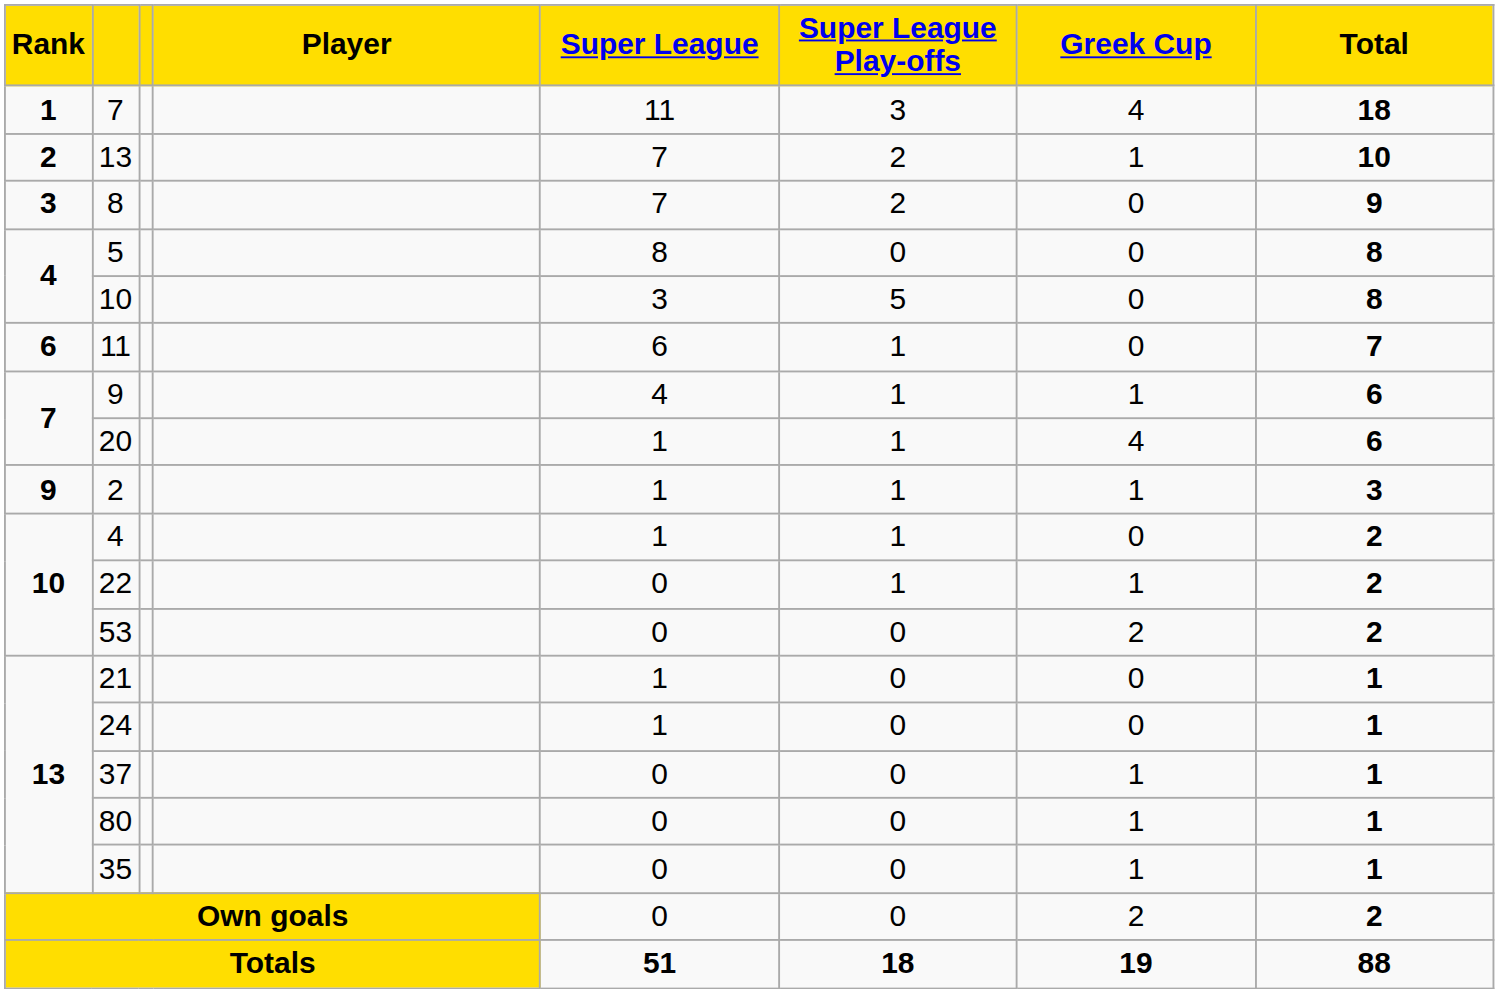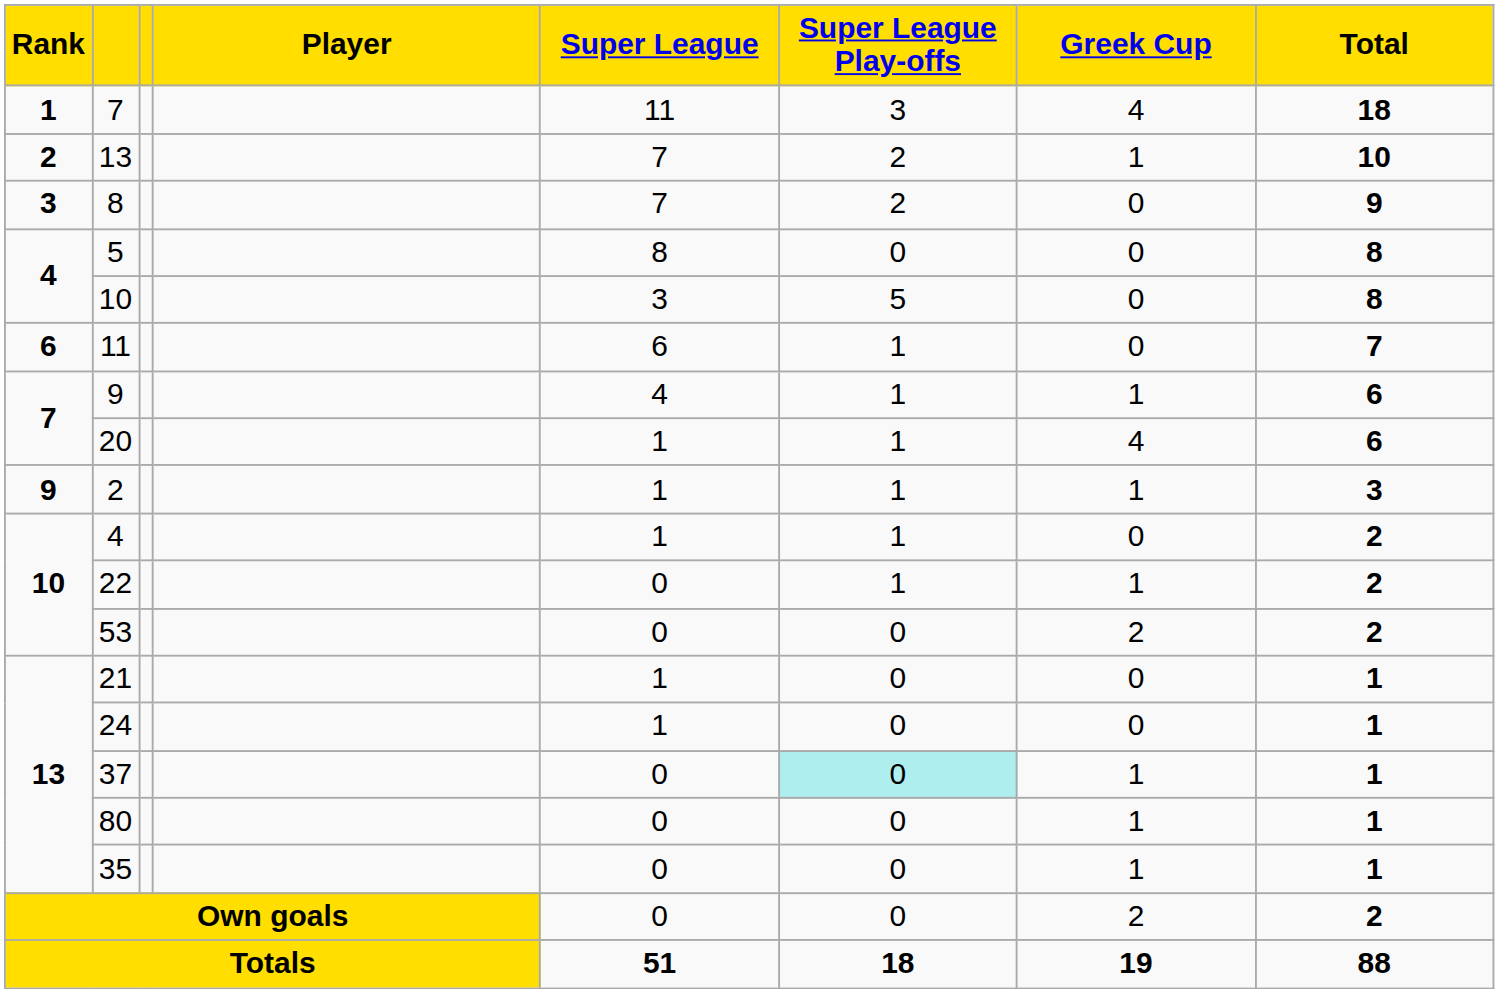(898, 773) no background -> (898, 773) paleturquoise background
